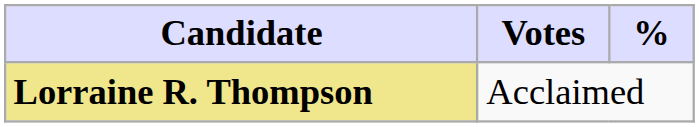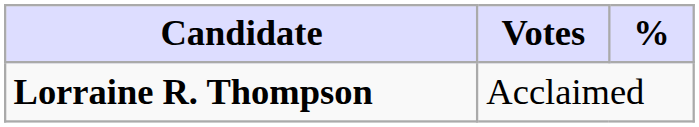(193, 91) khaki background -> (193, 91) no background
